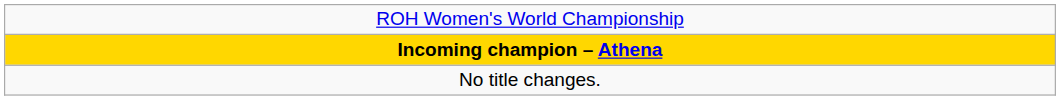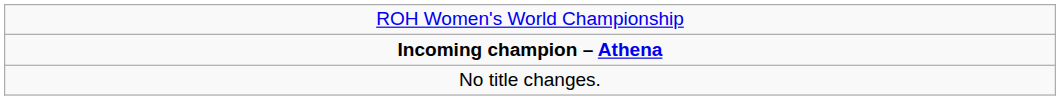(530, 49) gold background -> (530, 49) no background
